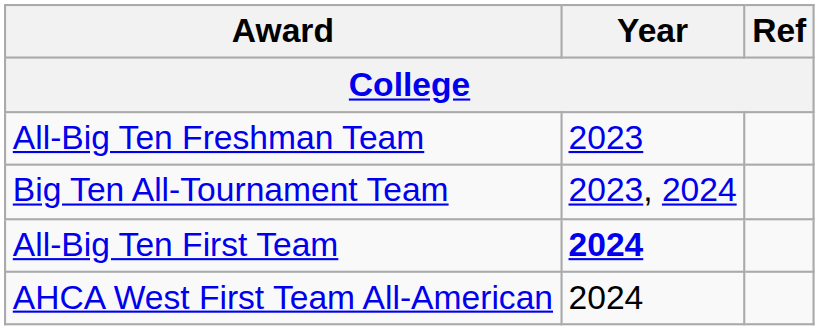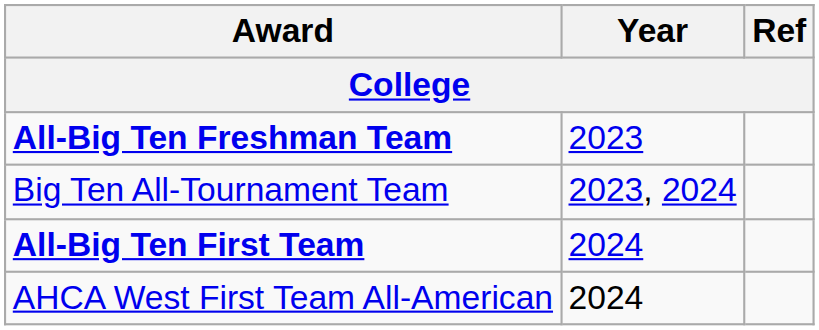(219, 137) normal -> (232, 137) bold
(176, 244) normal -> (189, 244) bold
(606, 244) bold -> (606, 244) normal
